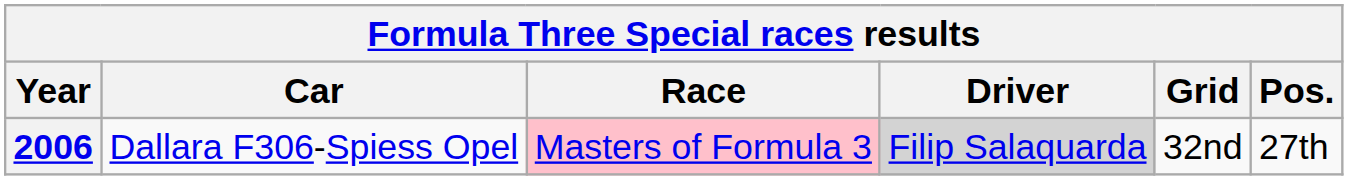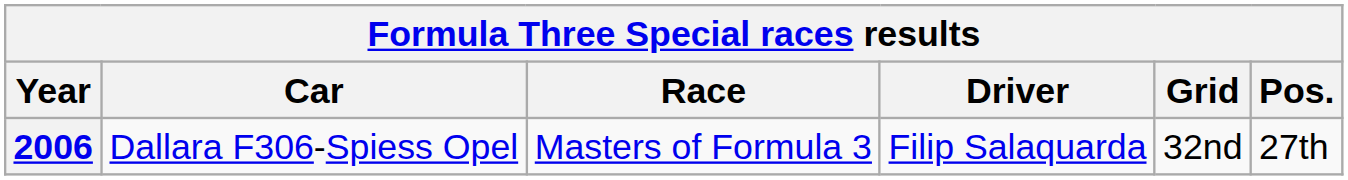(703, 147) pink background -> (703, 147) no background
(1018, 147) lightgrey background -> (1018, 147) no background
